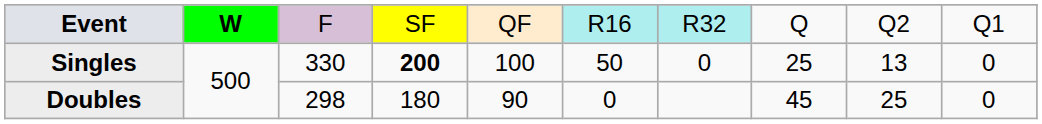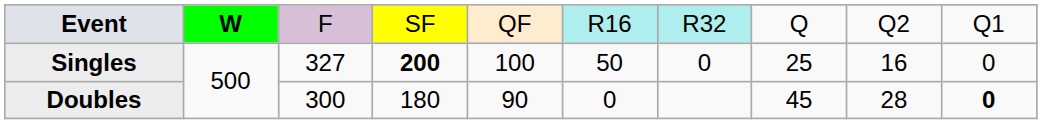(325, 62) 330 -> (325, 62) 327
(894, 62) 13 -> (894, 62) 16
(325, 100) 298 -> (325, 100) 300
(894, 100) 25 -> (894, 100) 28
(989, 100) normal -> (989, 100) bold
